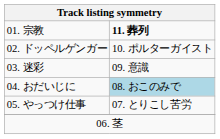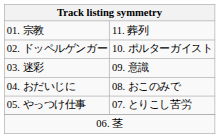(130, 30) bold -> (130, 30) normal
(146, 86) lightblue background -> (146, 86) no background
